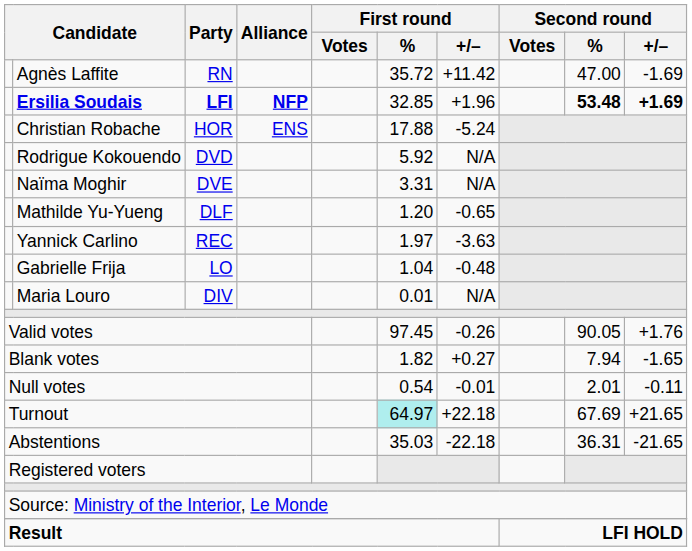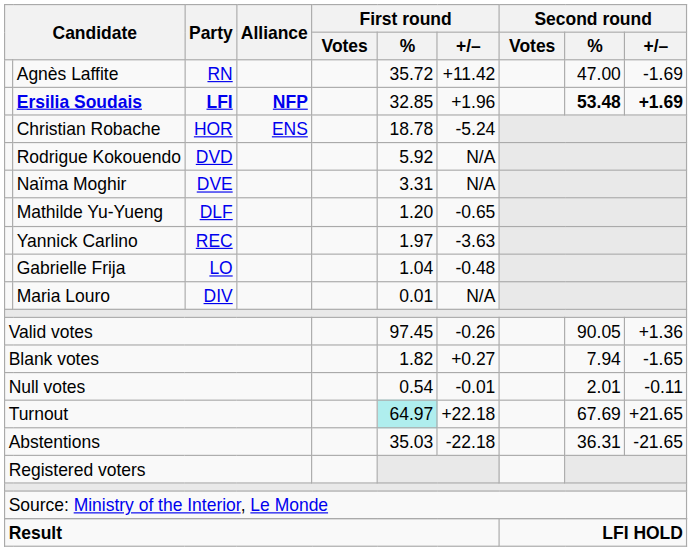(411, 129) 17.88 -> (411, 129) 18.78
(661, 331) +1.76 -> (661, 331) +1.36
